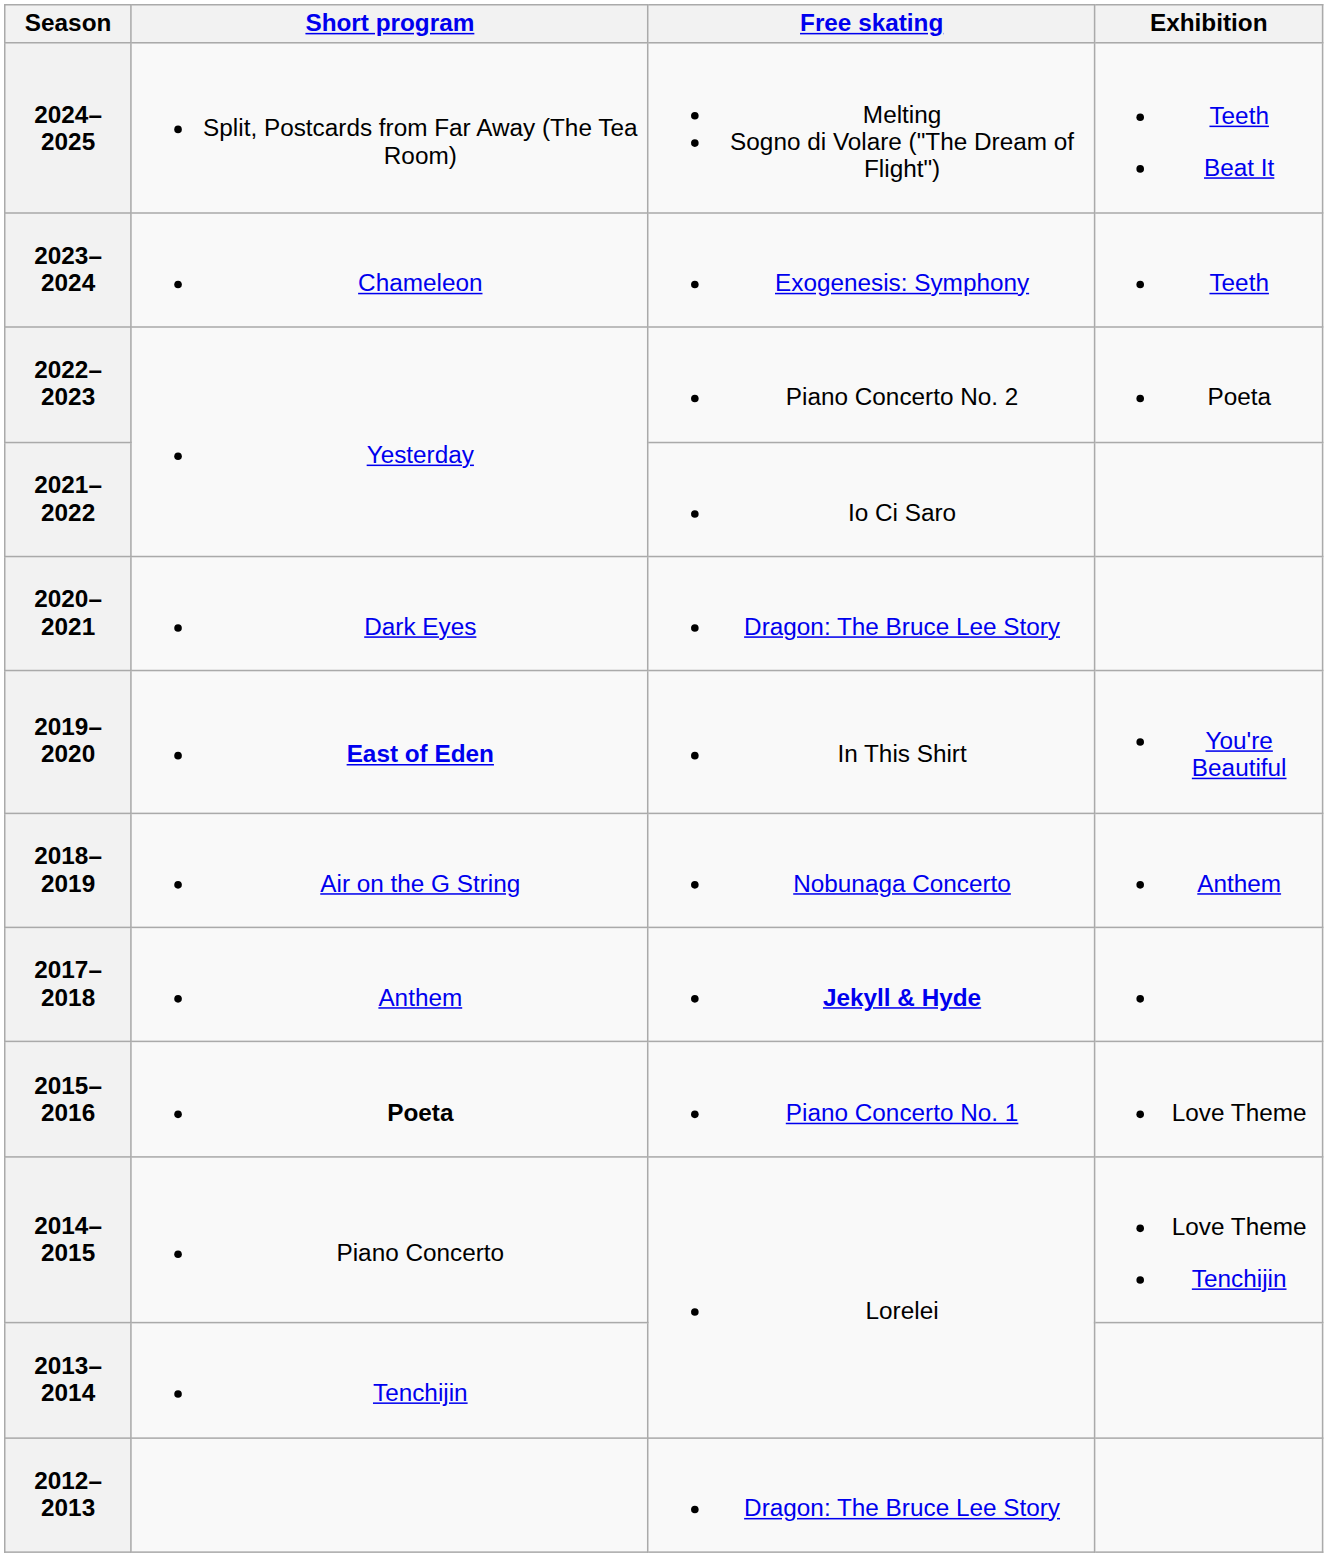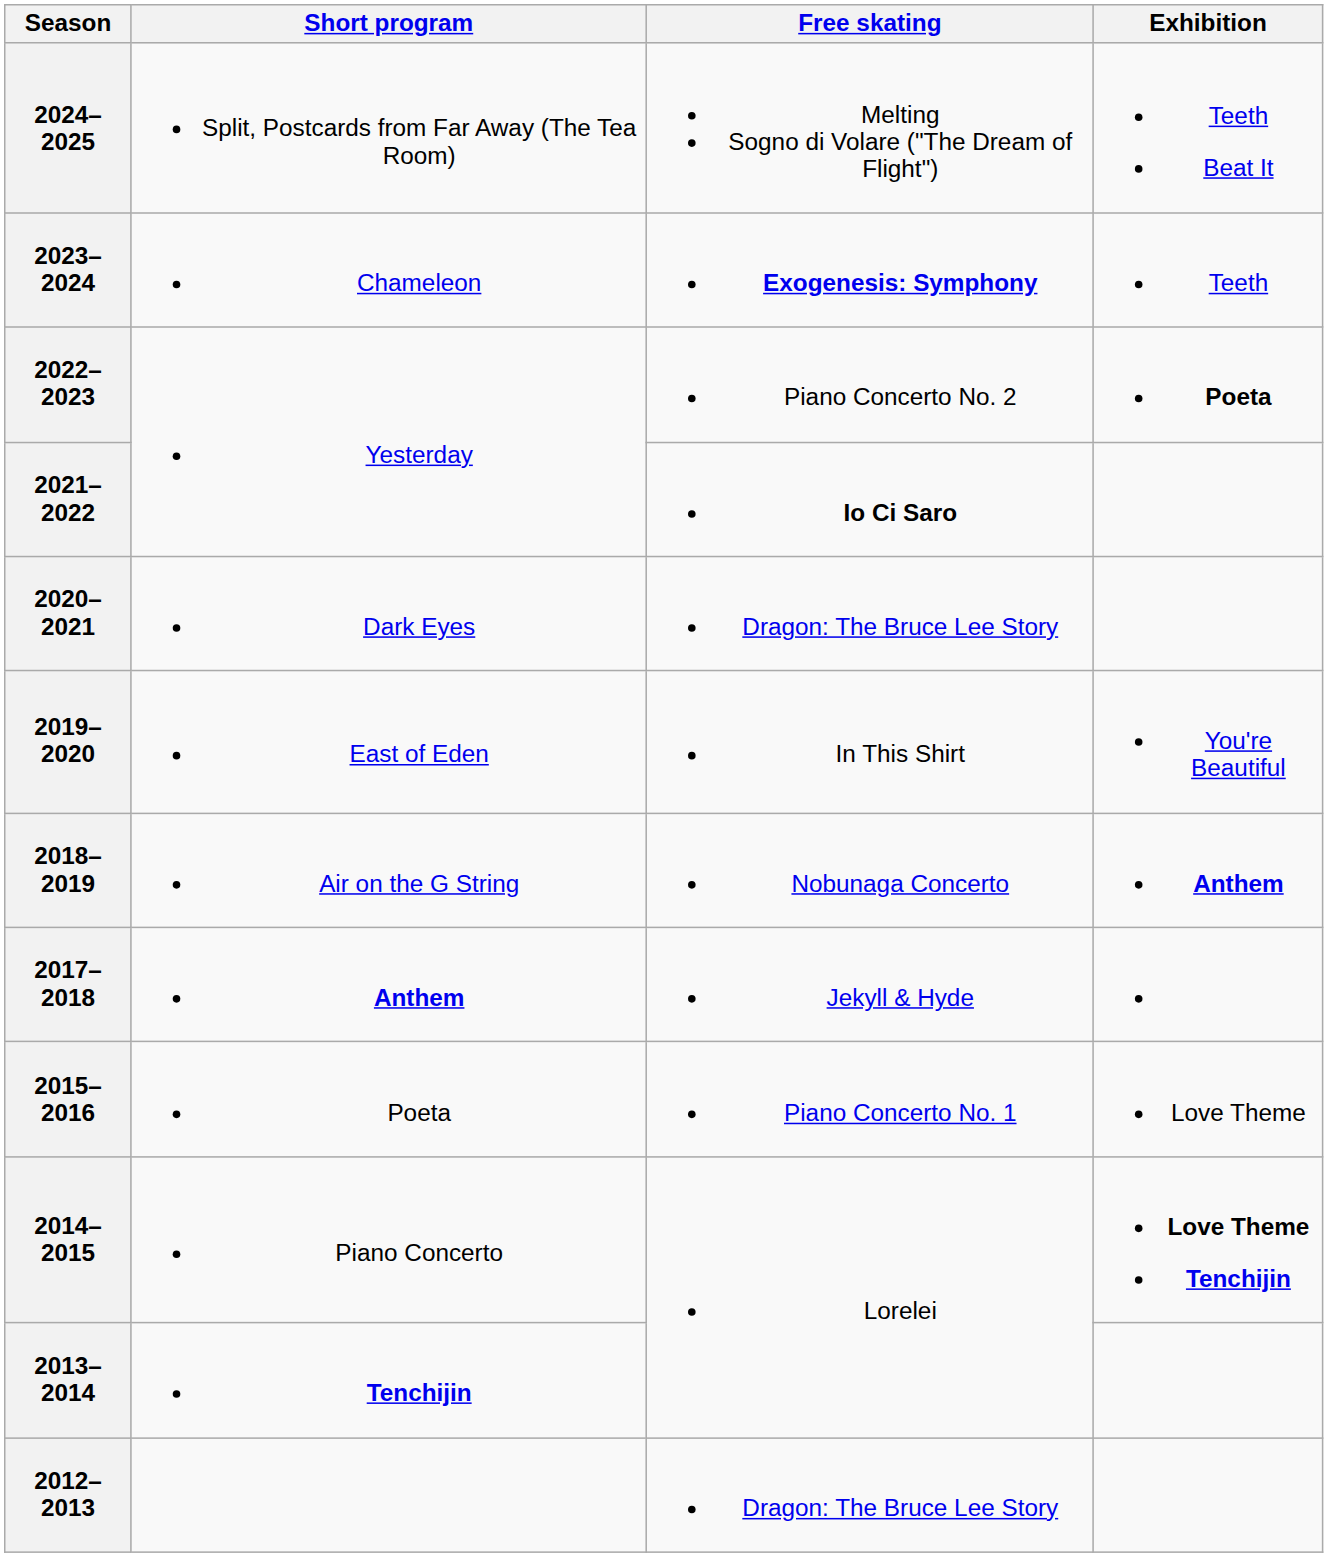(872, 284) normal -> (870, 284) bold
(1209, 398) normal -> (1208, 398) bold
(872, 513) normal -> (870, 513) bold
(390, 756) bold -> (389, 756) normal
(1209, 884) normal -> (1208, 884) bold
(390, 998) normal -> (389, 998) bold
(872, 998) bold -> (870, 998) normal
(390, 1113) bold -> (389, 1113) normal
(1209, 1253) normal -> (1208, 1253) bold
(390, 1394) normal -> (389, 1394) bold
